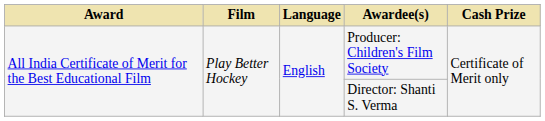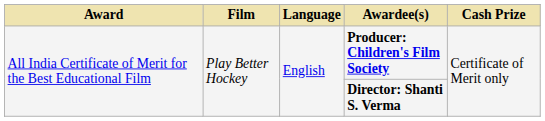(390, 52) normal -> (394, 52) bold
(391, 97) normal -> (395, 97) bold
